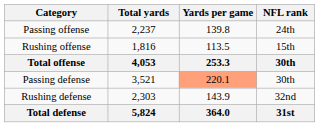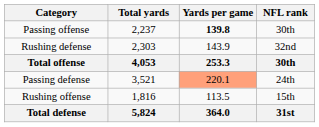(218, 29) normal -> (218, 29) bold
(285, 29) 24th -> (285, 29) 30th
rows swapped: (56, 46) <-> (56, 96)
(285, 79) 30th -> (285, 79) 24th
